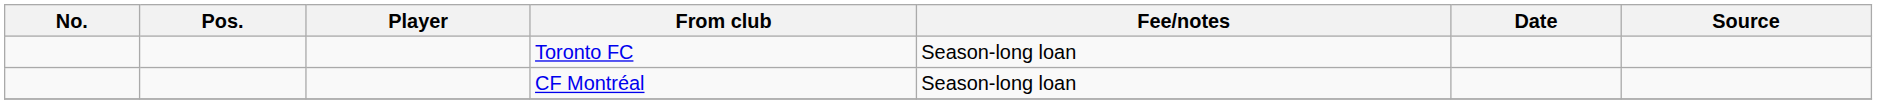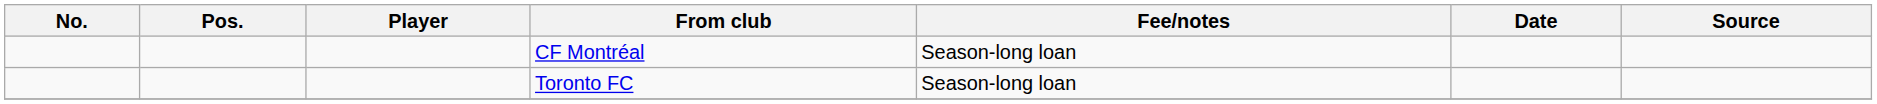rows swapped: (590, 84) <-> (584, 52)
